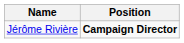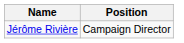(130, 29) bold -> (127, 29) normal
